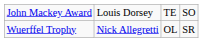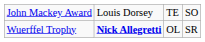(128, 29) normal -> (129, 29) bold
